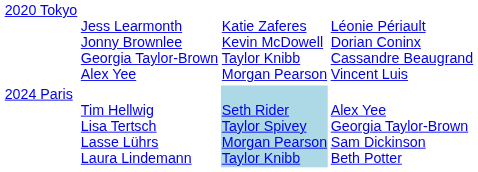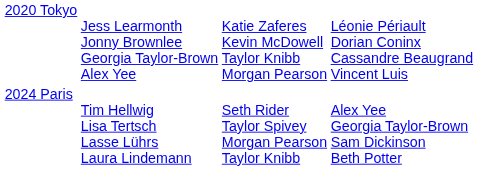(274, 134) lightblue background -> (274, 134) no background
